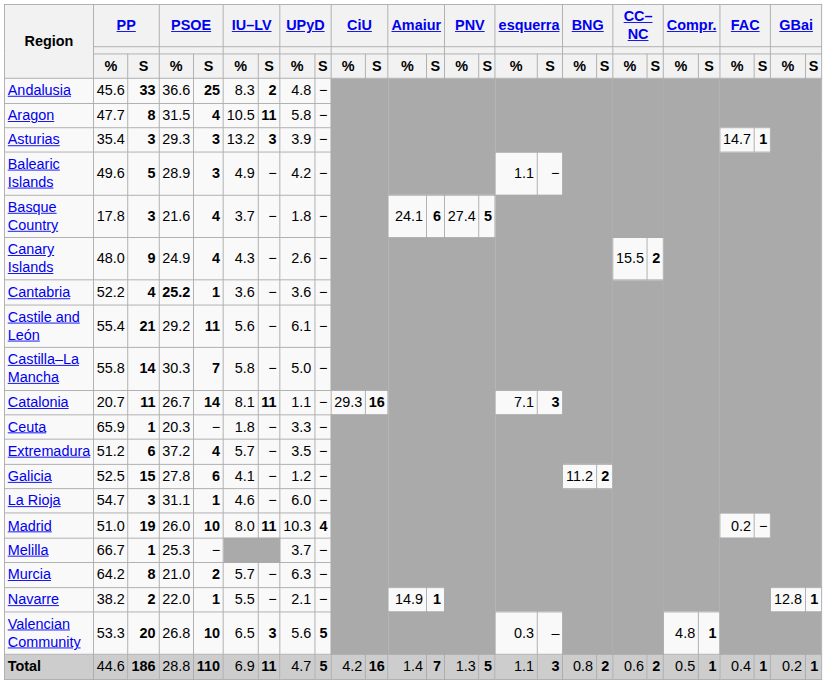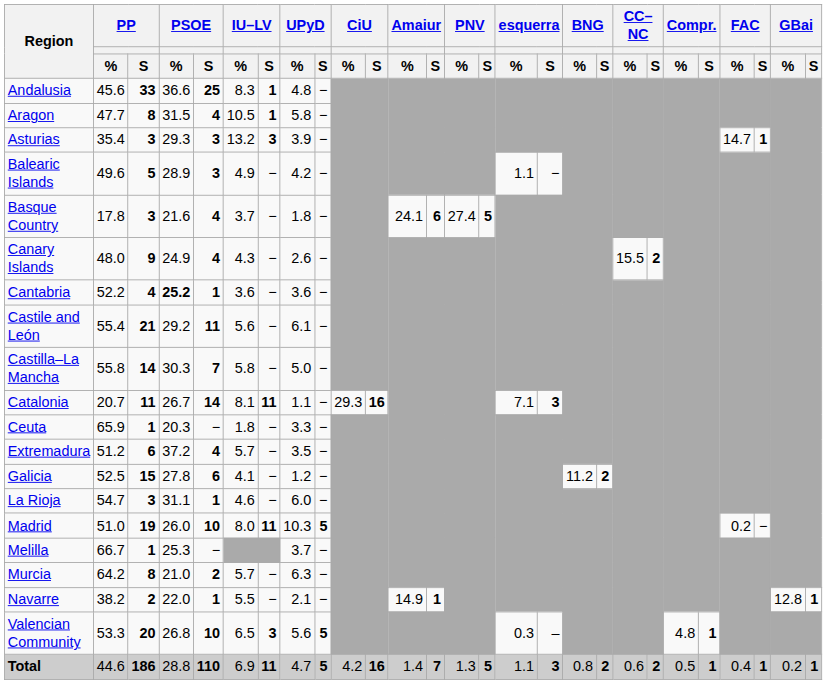(273, 90) 2 -> (273, 90) 1
(269, 115) 11 -> (273, 115) 1
(324, 525) 4 -> (324, 525) 5
